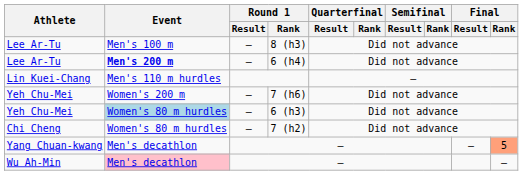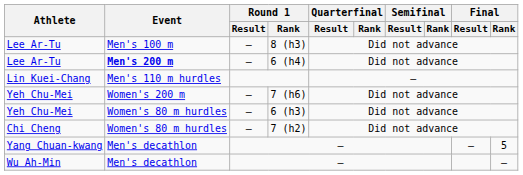(167, 112) lightblue background -> (167, 112) no background
(504, 145) lightsalmon background -> (504, 145) no background
(152, 162) pink background -> (152, 162) no background
